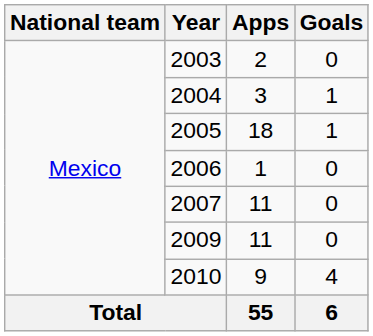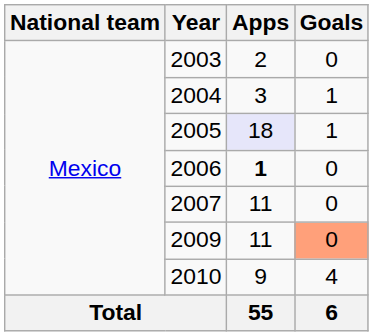(261, 131) no background -> (261, 131) lavender background
(261, 167) normal -> (261, 167) bold
(332, 240) no background -> (332, 240) lightsalmon background
